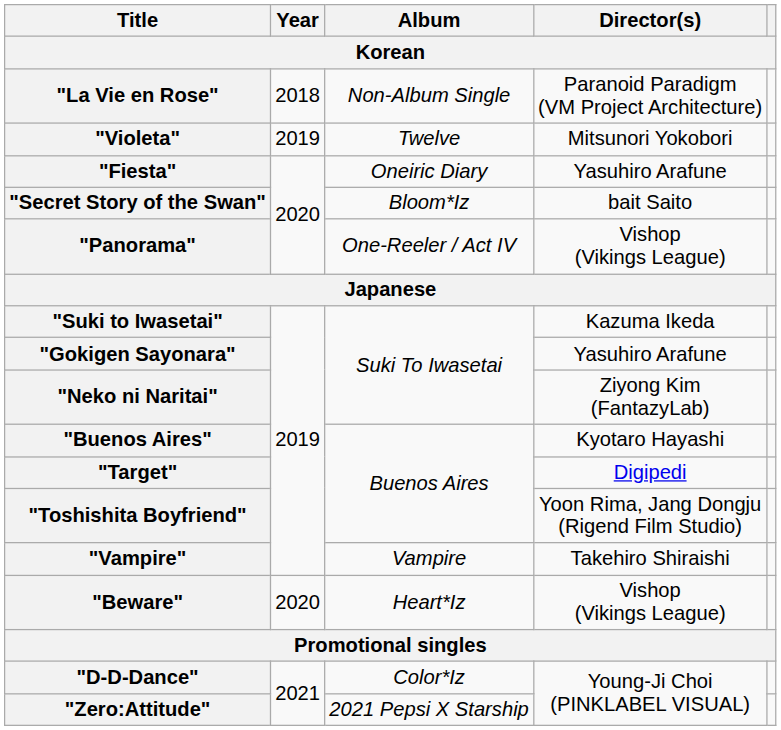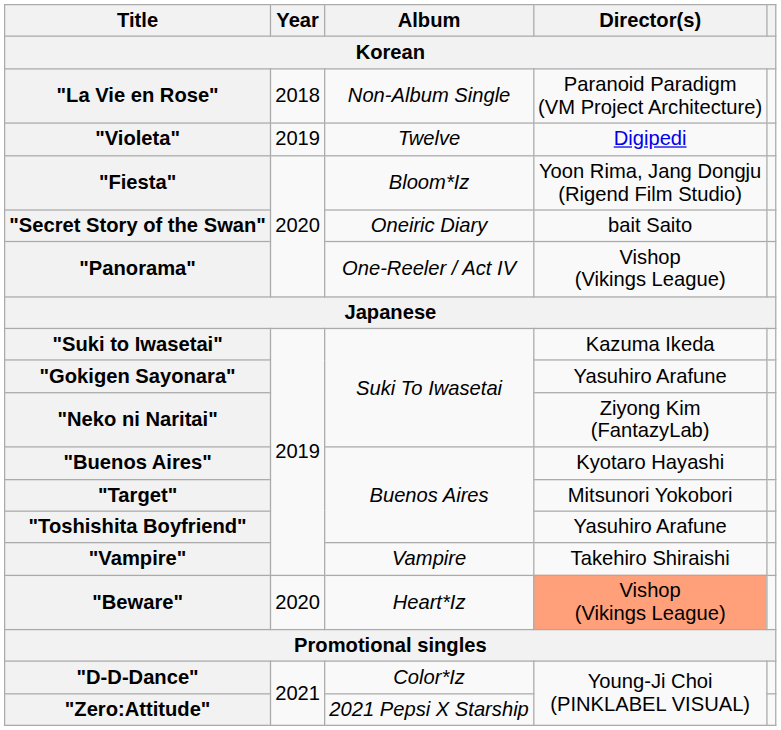(650, 139) Mitsunori Yokobori -> (650, 139) Digipedi
(429, 171) Oneiric Diary -> (429, 182) Bloom*Iz
(650, 171) Yasuhiro Arafune -> (650, 182) Yoon Rima, Jang Dongju (Rigend Film Studio)
(429, 203) Bloom*Iz -> (429, 225) Oneiric Diary
(650, 472) Digipedi -> (650, 494) Mitsunori Yokobori
(650, 515) Yoon Rima, Jang Dongju (Rigend Film Studio) -> (650, 526) Yasuhiro Arafune
(650, 602) no background -> (650, 602) lightsalmon background
